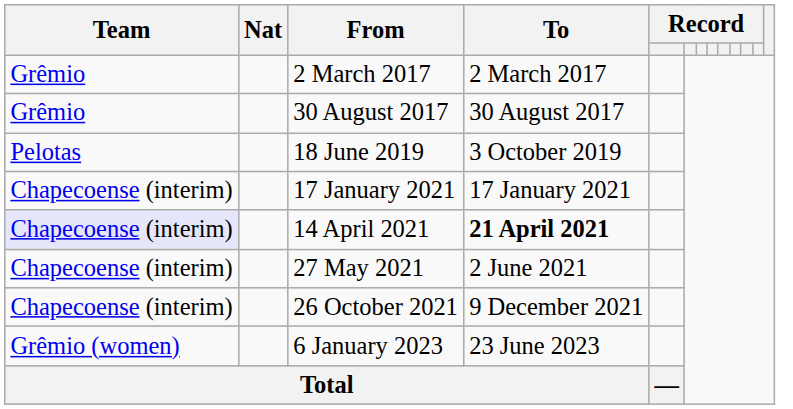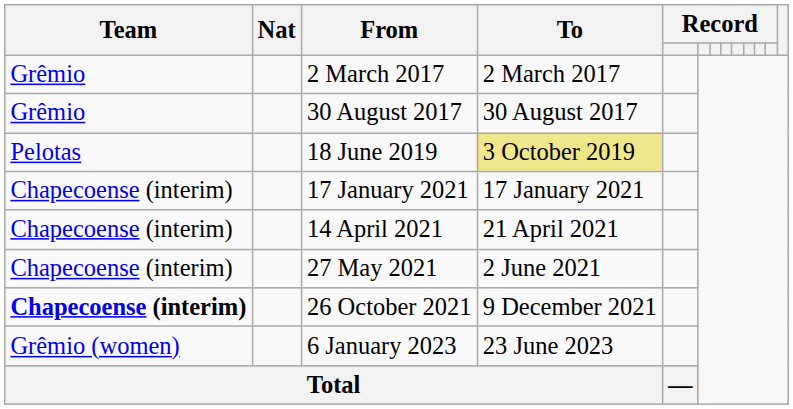(545, 151) no background -> (559, 151) khaki background
(122, 229) lavender background -> (122, 229) no background
(539, 229) bold -> (551, 229) normal
(122, 306) normal -> (128, 306) bold
